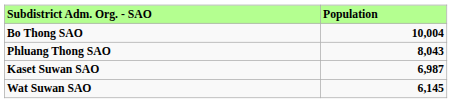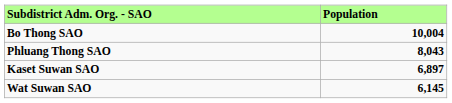(431, 70) 6,987 -> (431, 70) 6,897
